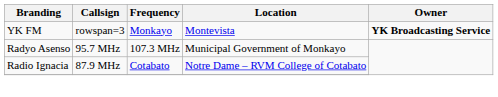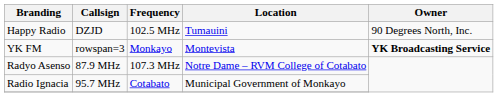+ row: (36, 30)
(98, 48) 95.7 MHz -> (98, 65) 87.9 MHz
(265, 48) Municipal Government of Monkayo -> (276, 65) Notre Dame – RVM College of Cotabato
(98, 65) 87.9 MHz -> (98, 83) 95.7 MHz
(276, 65) Notre Dame – RVM College of Cotabato -> (265, 83) Municipal Government of Monkayo
